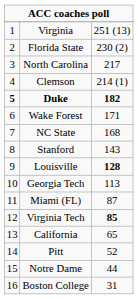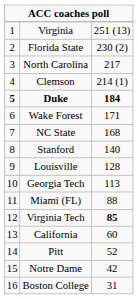(112, 98) 182 -> (112, 98) 184
(112, 149) 143 -> (112, 149) 140
(112, 166) bold -> (112, 166) normal
(112, 200) 87 -> (112, 200) 88
(112, 234) 65 -> (112, 234) 60
(112, 268) 44 -> (112, 268) 42
